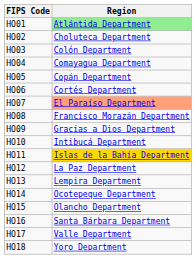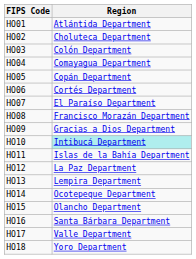(102, 24) lightgreen background -> (102, 24) no background
(105, 103) lightsalmon background -> (105, 103) no background
(100, 142) no background -> (100, 142) paleturquoise background
(122, 155) gold background -> (122, 155) no background
